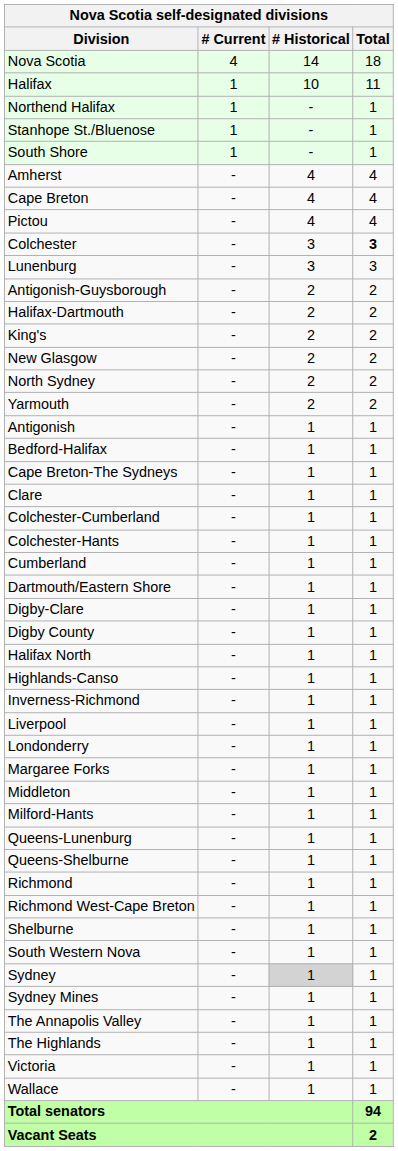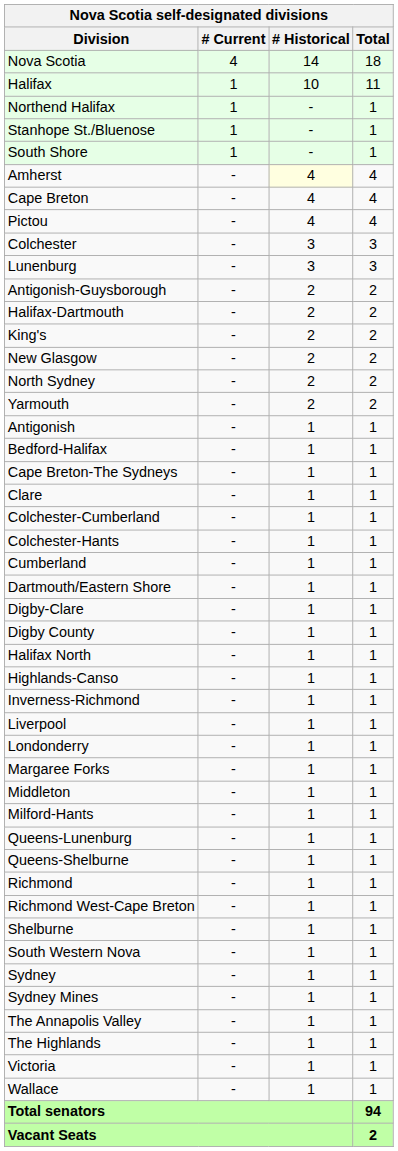(311, 175) no background -> (311, 175) lightyellow background
(373, 244) bold -> (373, 244) normal
(311, 975) lightgrey background -> (311, 975) no background
